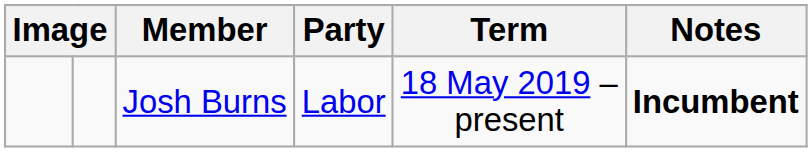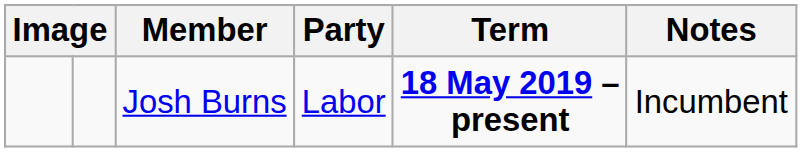(509, 100) normal -> (510, 100) bold
(716, 100) bold -> (711, 100) normal
